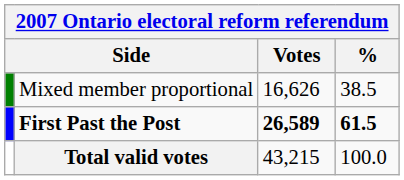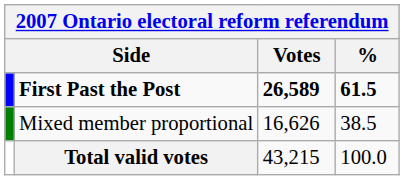rows swapped: (100, 123) <-> (136, 89)
